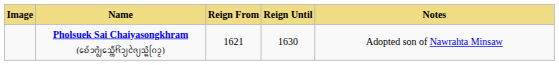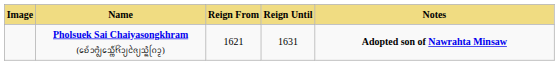(288, 42) 1630 -> (288, 42) 1631
(434, 42) normal -> (434, 42) bold
